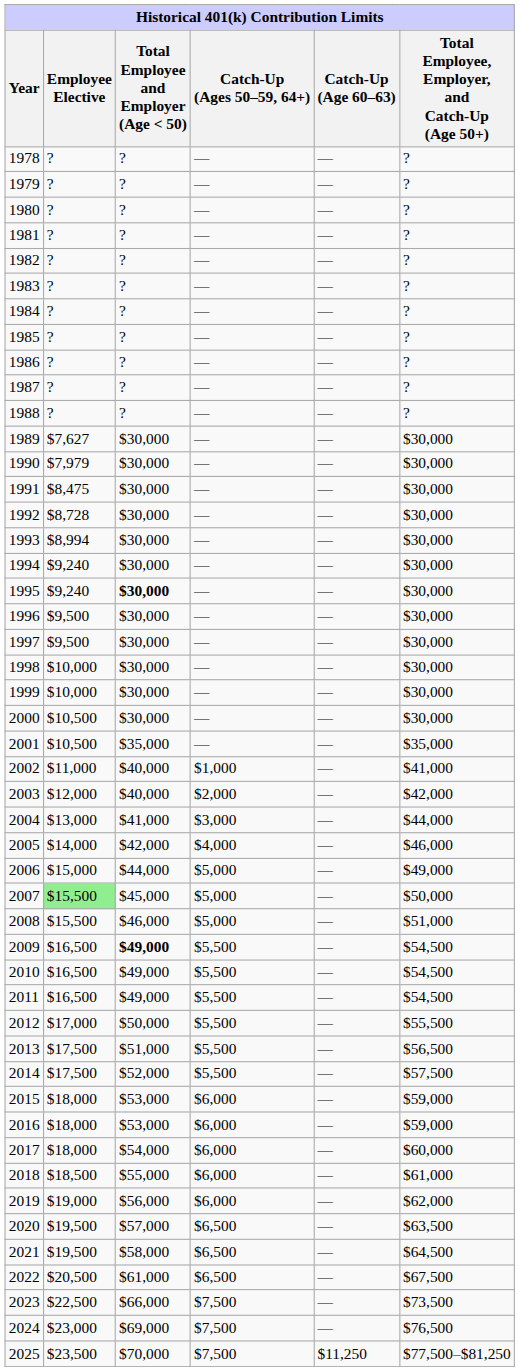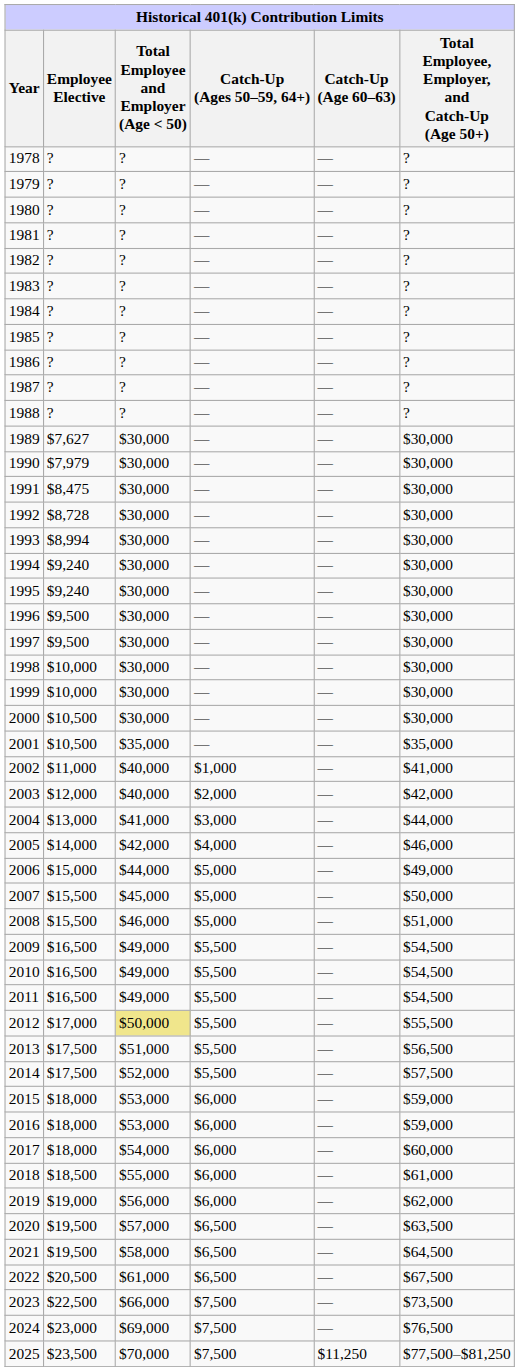(144, 590) bold -> (144, 590) normal
(72, 895) lightgreen background -> (72, 895) no background
(144, 946) bold -> (144, 946) normal
(144, 1023) no background -> (144, 1023) khaki background
